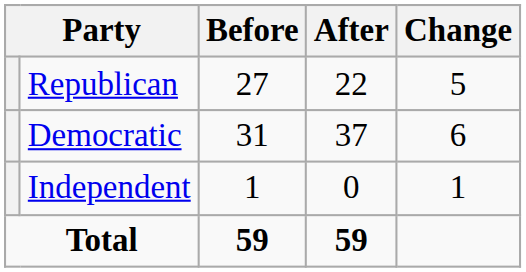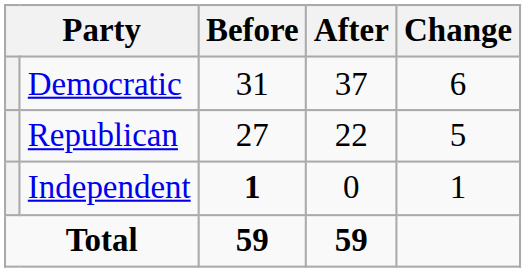rows swapped: (105, 135) <-> (103, 82)
(252, 187) normal -> (252, 187) bold
